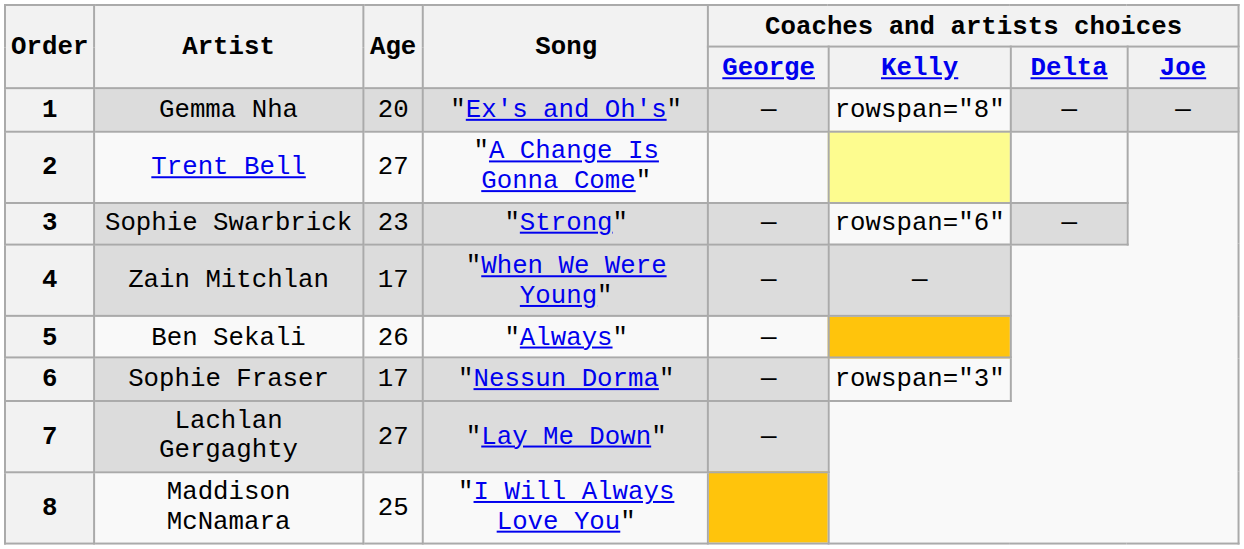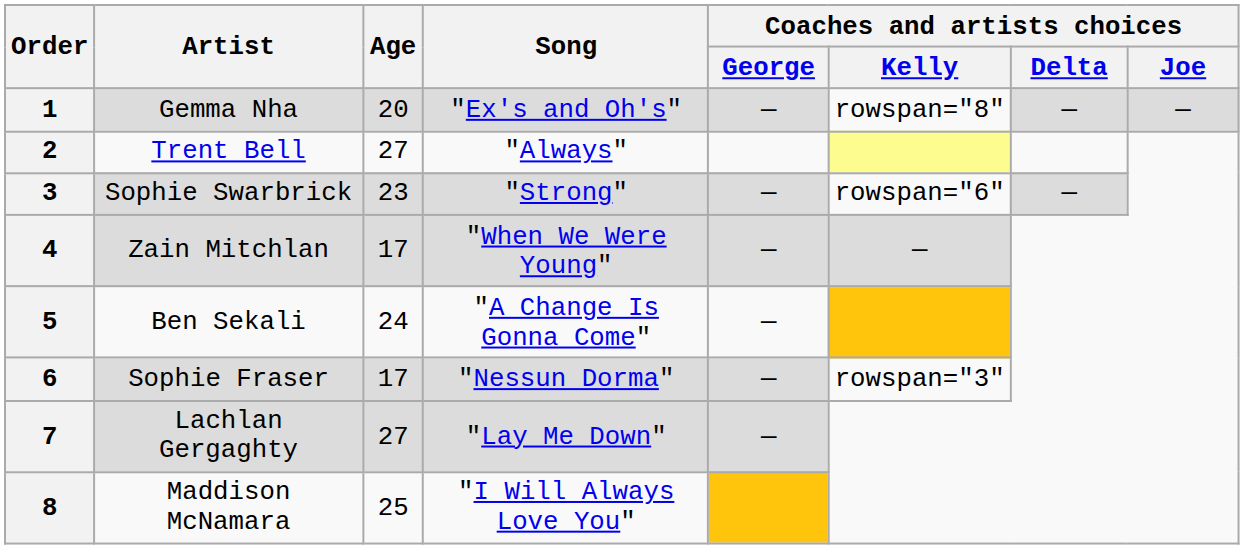(566, 167) "A Change Is Gonna Come" -> (566, 152) "Always"
(393, 337) 26 -> (393, 322) 24
(566, 337) "Always" -> (566, 322) "A Change Is Gonna Come"
